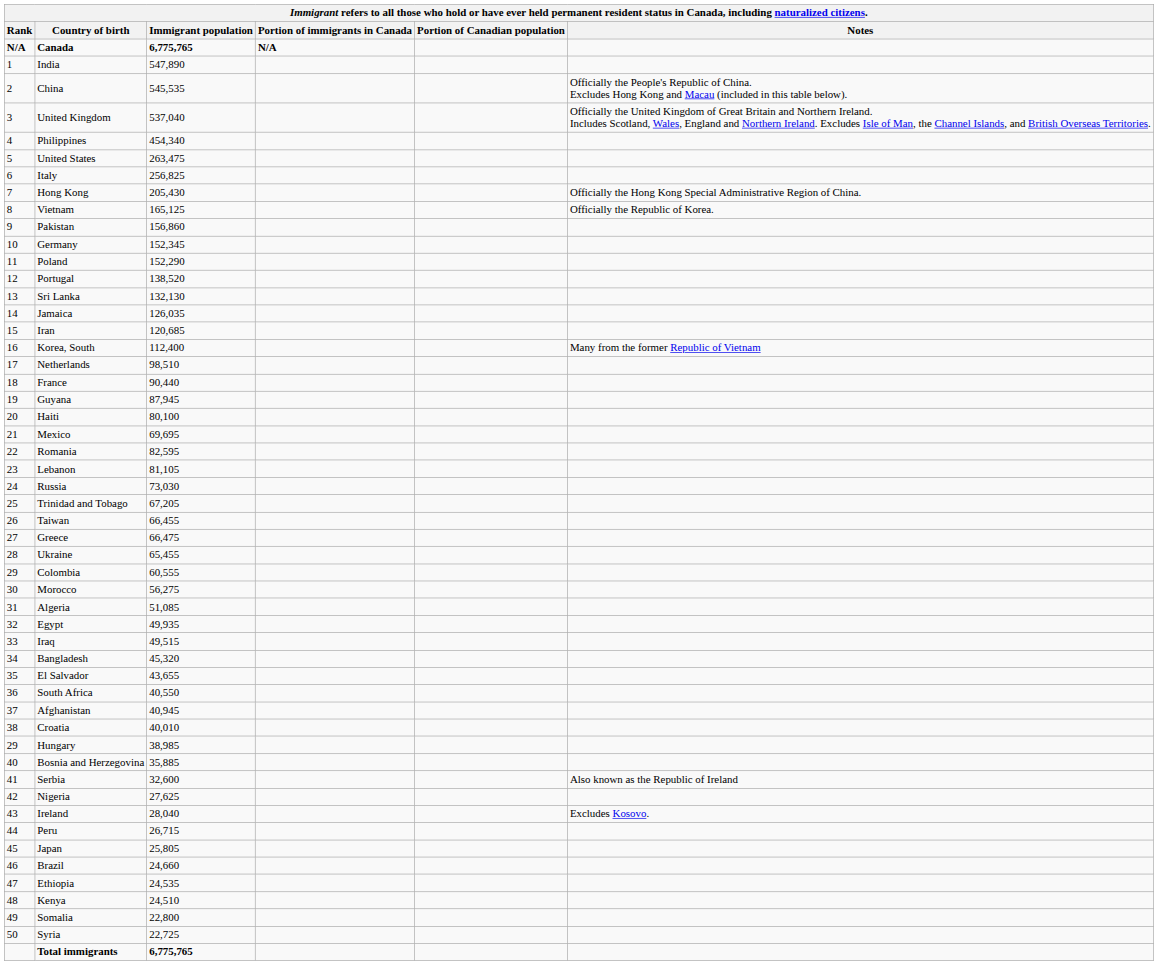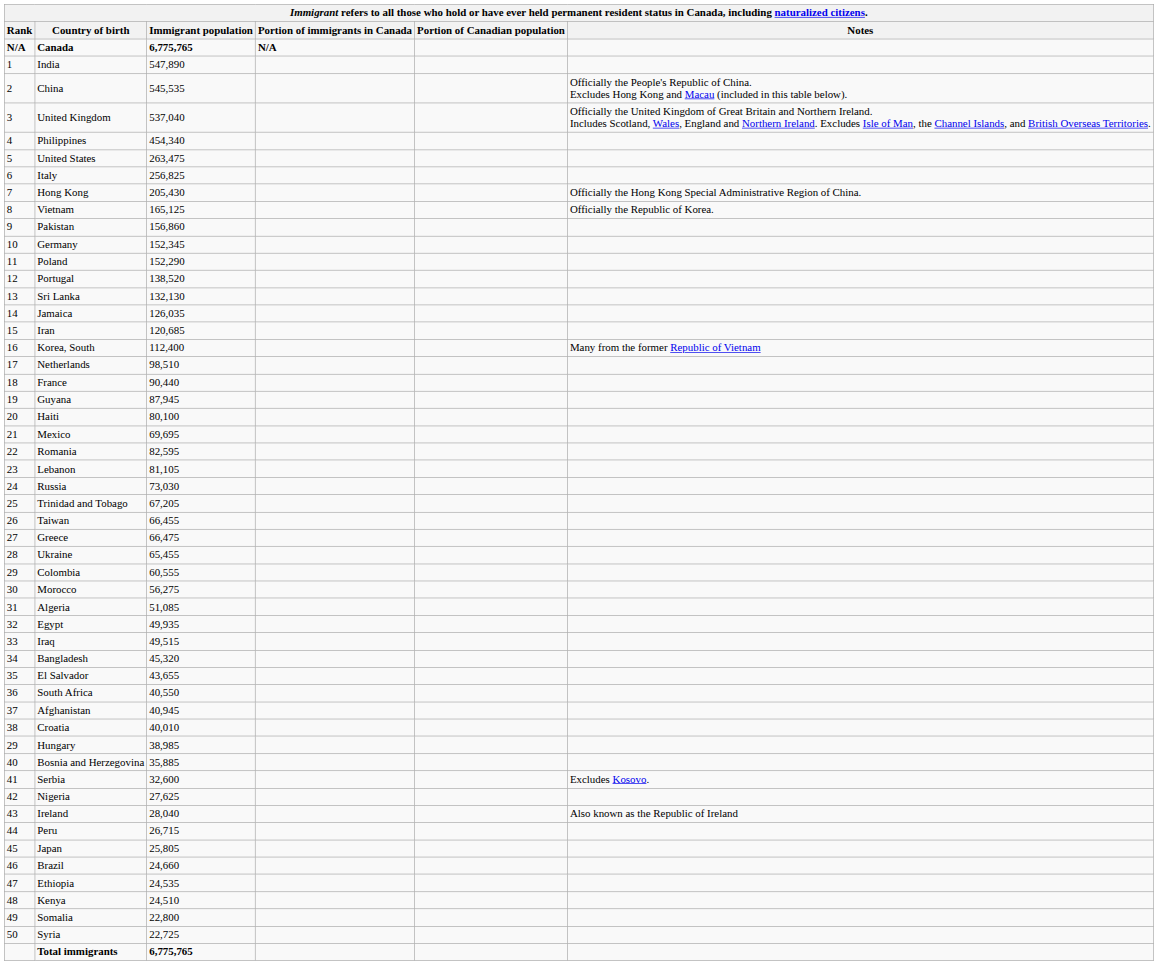(654, 779) Also known as the Republic of Ireland -> (610, 779) Excludes Kosovo.
(610, 814) Excludes Kosovo. -> (654, 814) Also known as the Republic of Ireland
